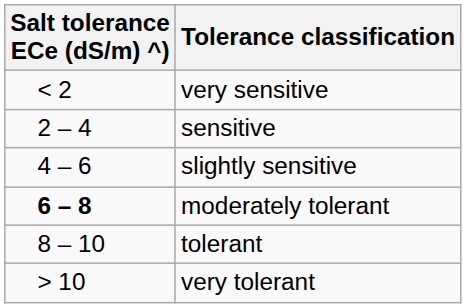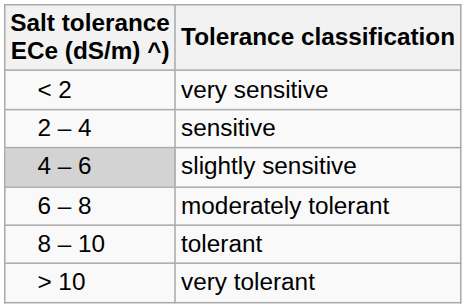(51, 166) no background -> (51, 166) lightgrey background
(51, 205) bold -> (51, 205) normal
